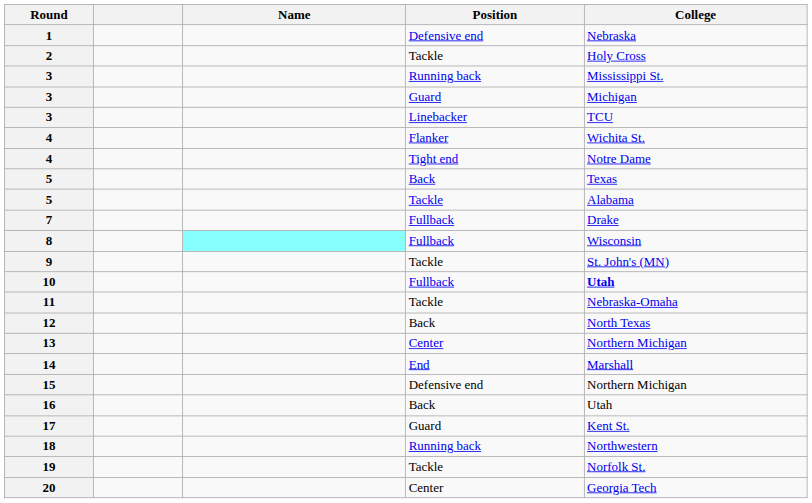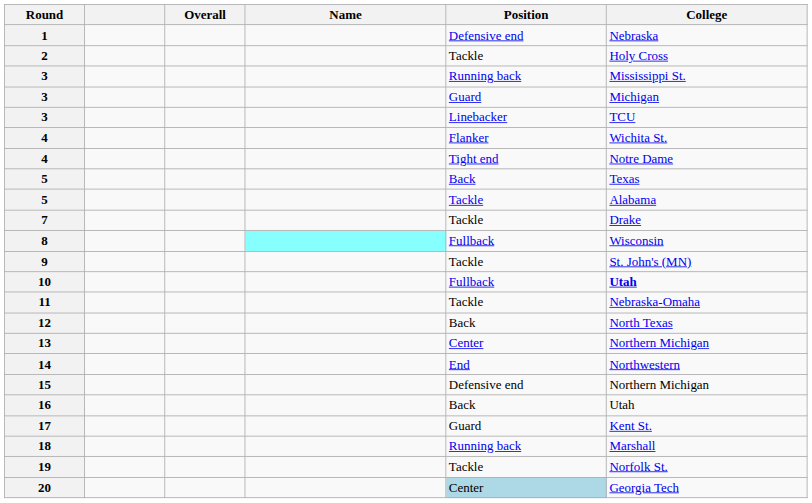+ column: (205, 14)
(431, 220) Fullback -> (466, 220) Tackle
(610, 364) Marshall -> (645, 364) Northwestern
(622, 446) Northwestern -> (632, 446) Marshall
(426, 487) no background -> (466, 487) lightblue background
